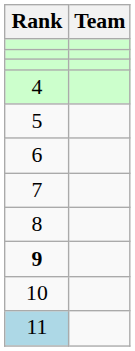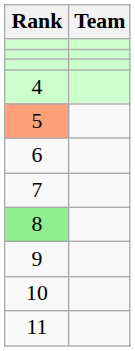(37, 120) no background -> (37, 120) lightsalmon background
(37, 224) no background -> (37, 224) lightgreen background
(37, 258) bold -> (37, 258) normal
(37, 327) lightblue background -> (37, 327) no background
